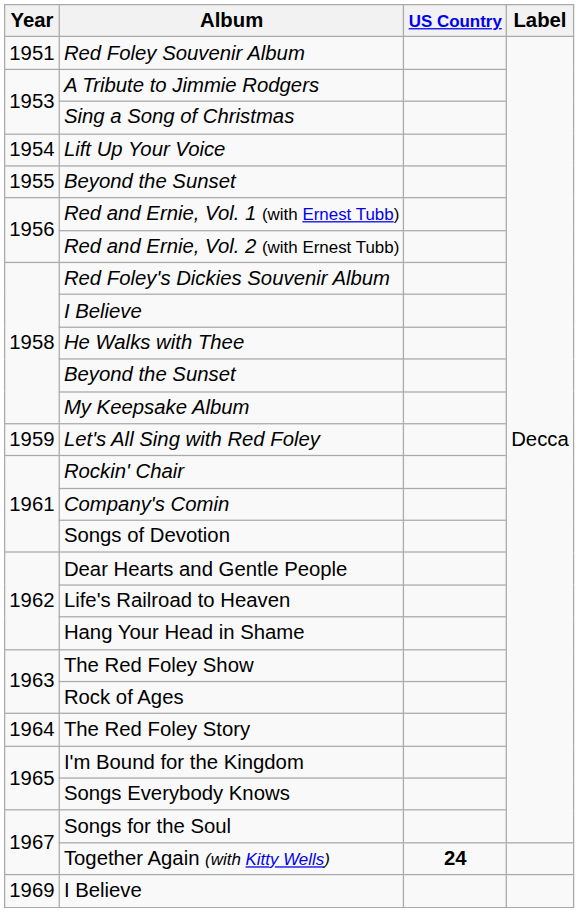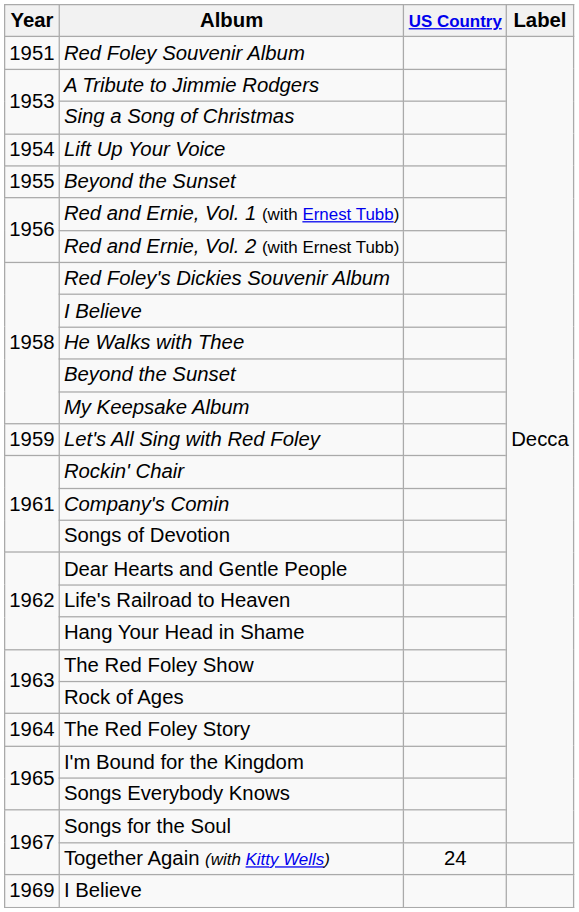(455, 858) bold -> (455, 858) normal
